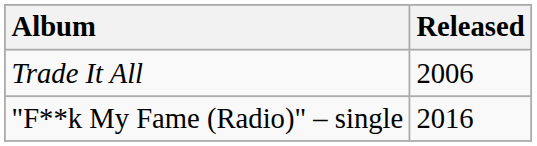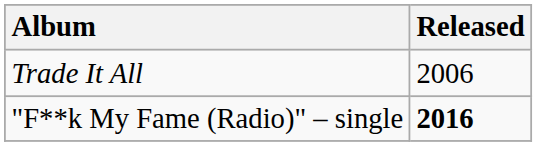(445, 118) normal -> (445, 118) bold
